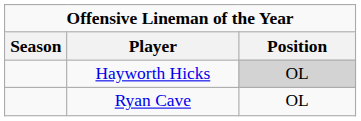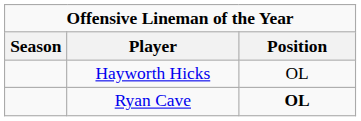(297, 73) lightgrey background -> (297, 73) no background
(297, 101) normal -> (297, 101) bold
